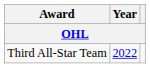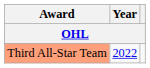(57, 53) no background -> (57, 53) lightsalmon background
